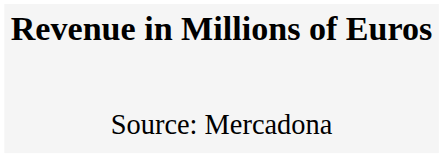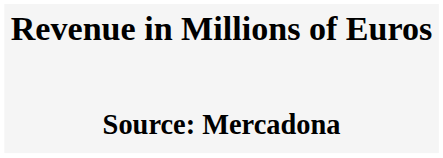(222, 124) normal -> (222, 122) bold
